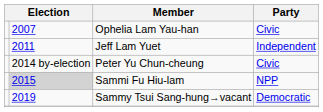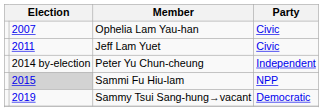(286, 47) Independent -> (268, 47) Civic
(268, 64) Civic -> (286, 64) Independent
